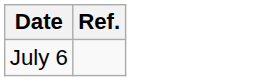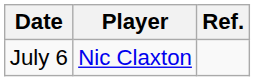+ column: (135, 22)
